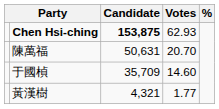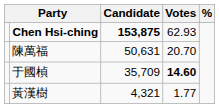(182, 72) normal -> (182, 72) bold
